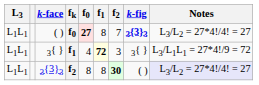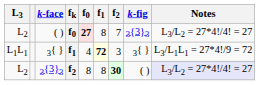(17, 32) L1L1 -> (22, 32) L2
(137, 32) bold -> (138, 32) normal
(17, 70) L1L1 -> (22, 70) L2
